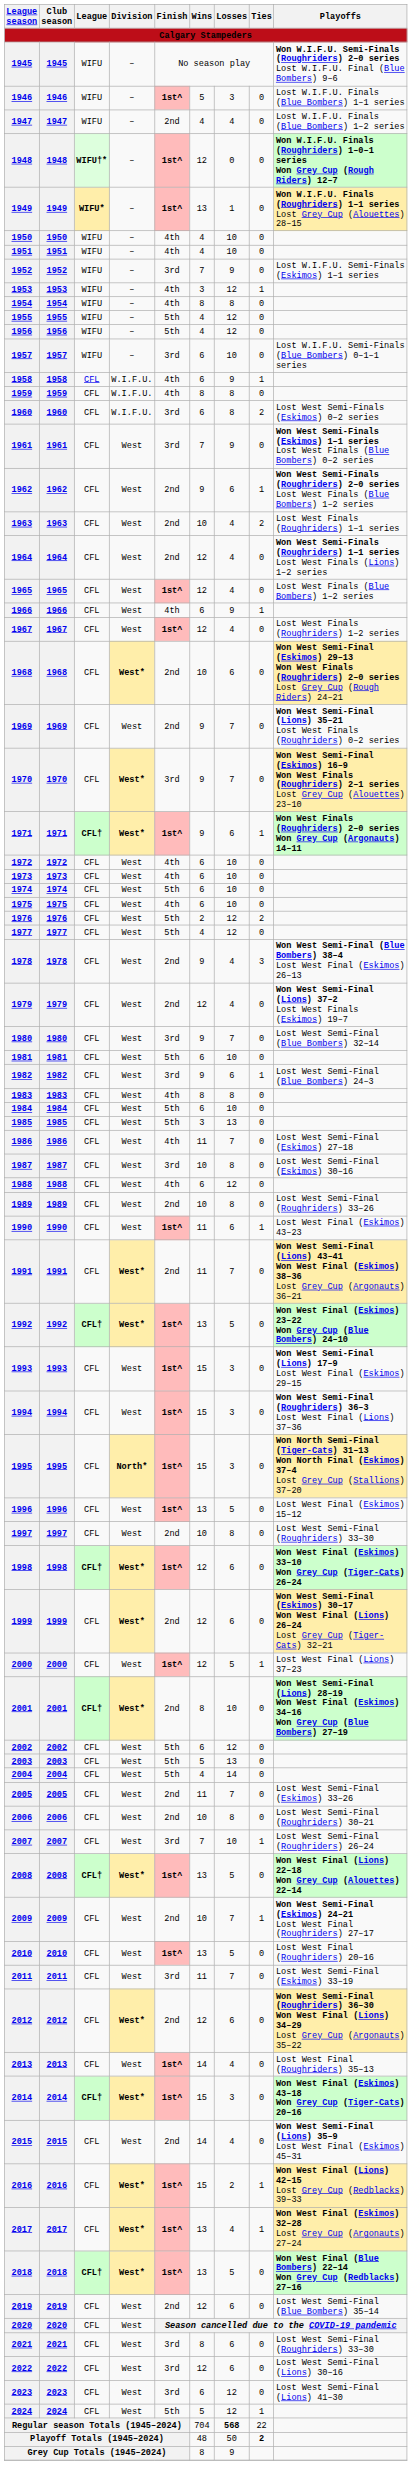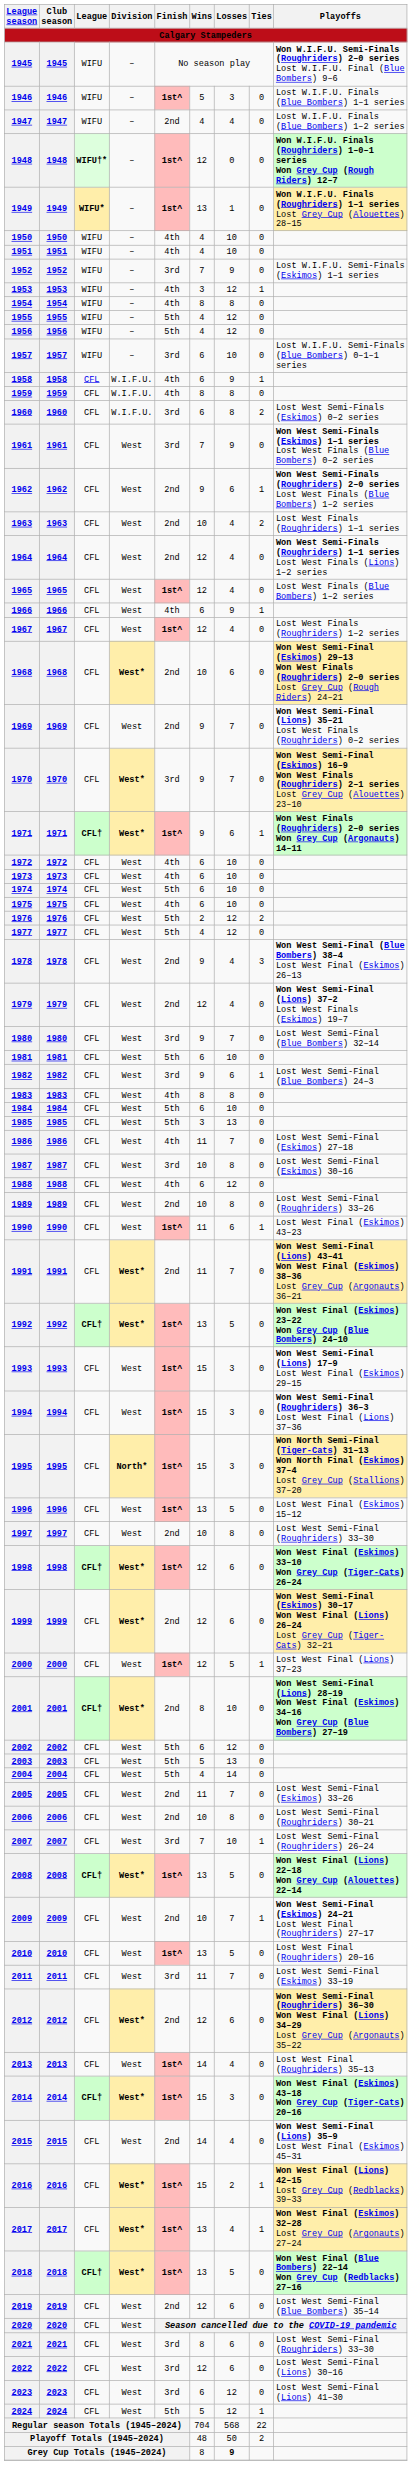(232, 2425) bold -> (232, 2425) normal
(262, 2439) bold -> (262, 2439) normal
(232, 2453) normal -> (232, 2453) bold
